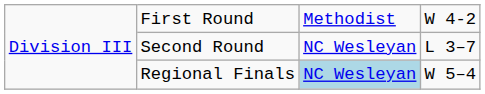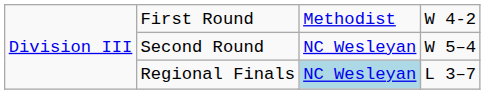(450, 47) L 3–7 -> (450, 47) W 5–4
(450, 75) W 5–4 -> (450, 75) L 3–7
